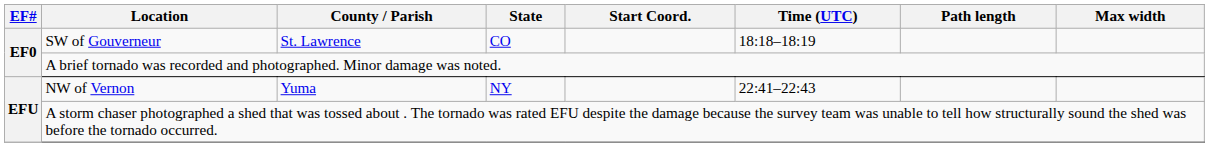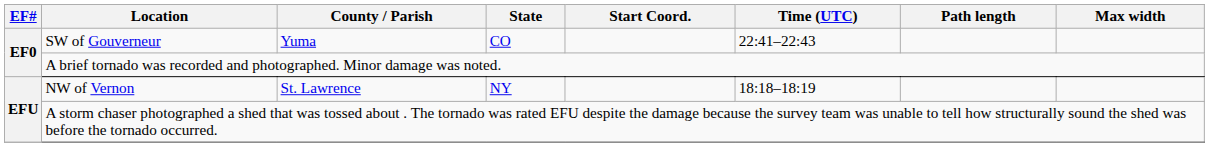(321, 40) St. Lawrence -> (298, 40) Yuma
(777, 40) 18:18–18:19 -> (777, 40) 22:41–22:43
(298, 88) Yuma -> (321, 88) St. Lawrence
(777, 88) 22:41–22:43 -> (777, 88) 18:18–18:19
